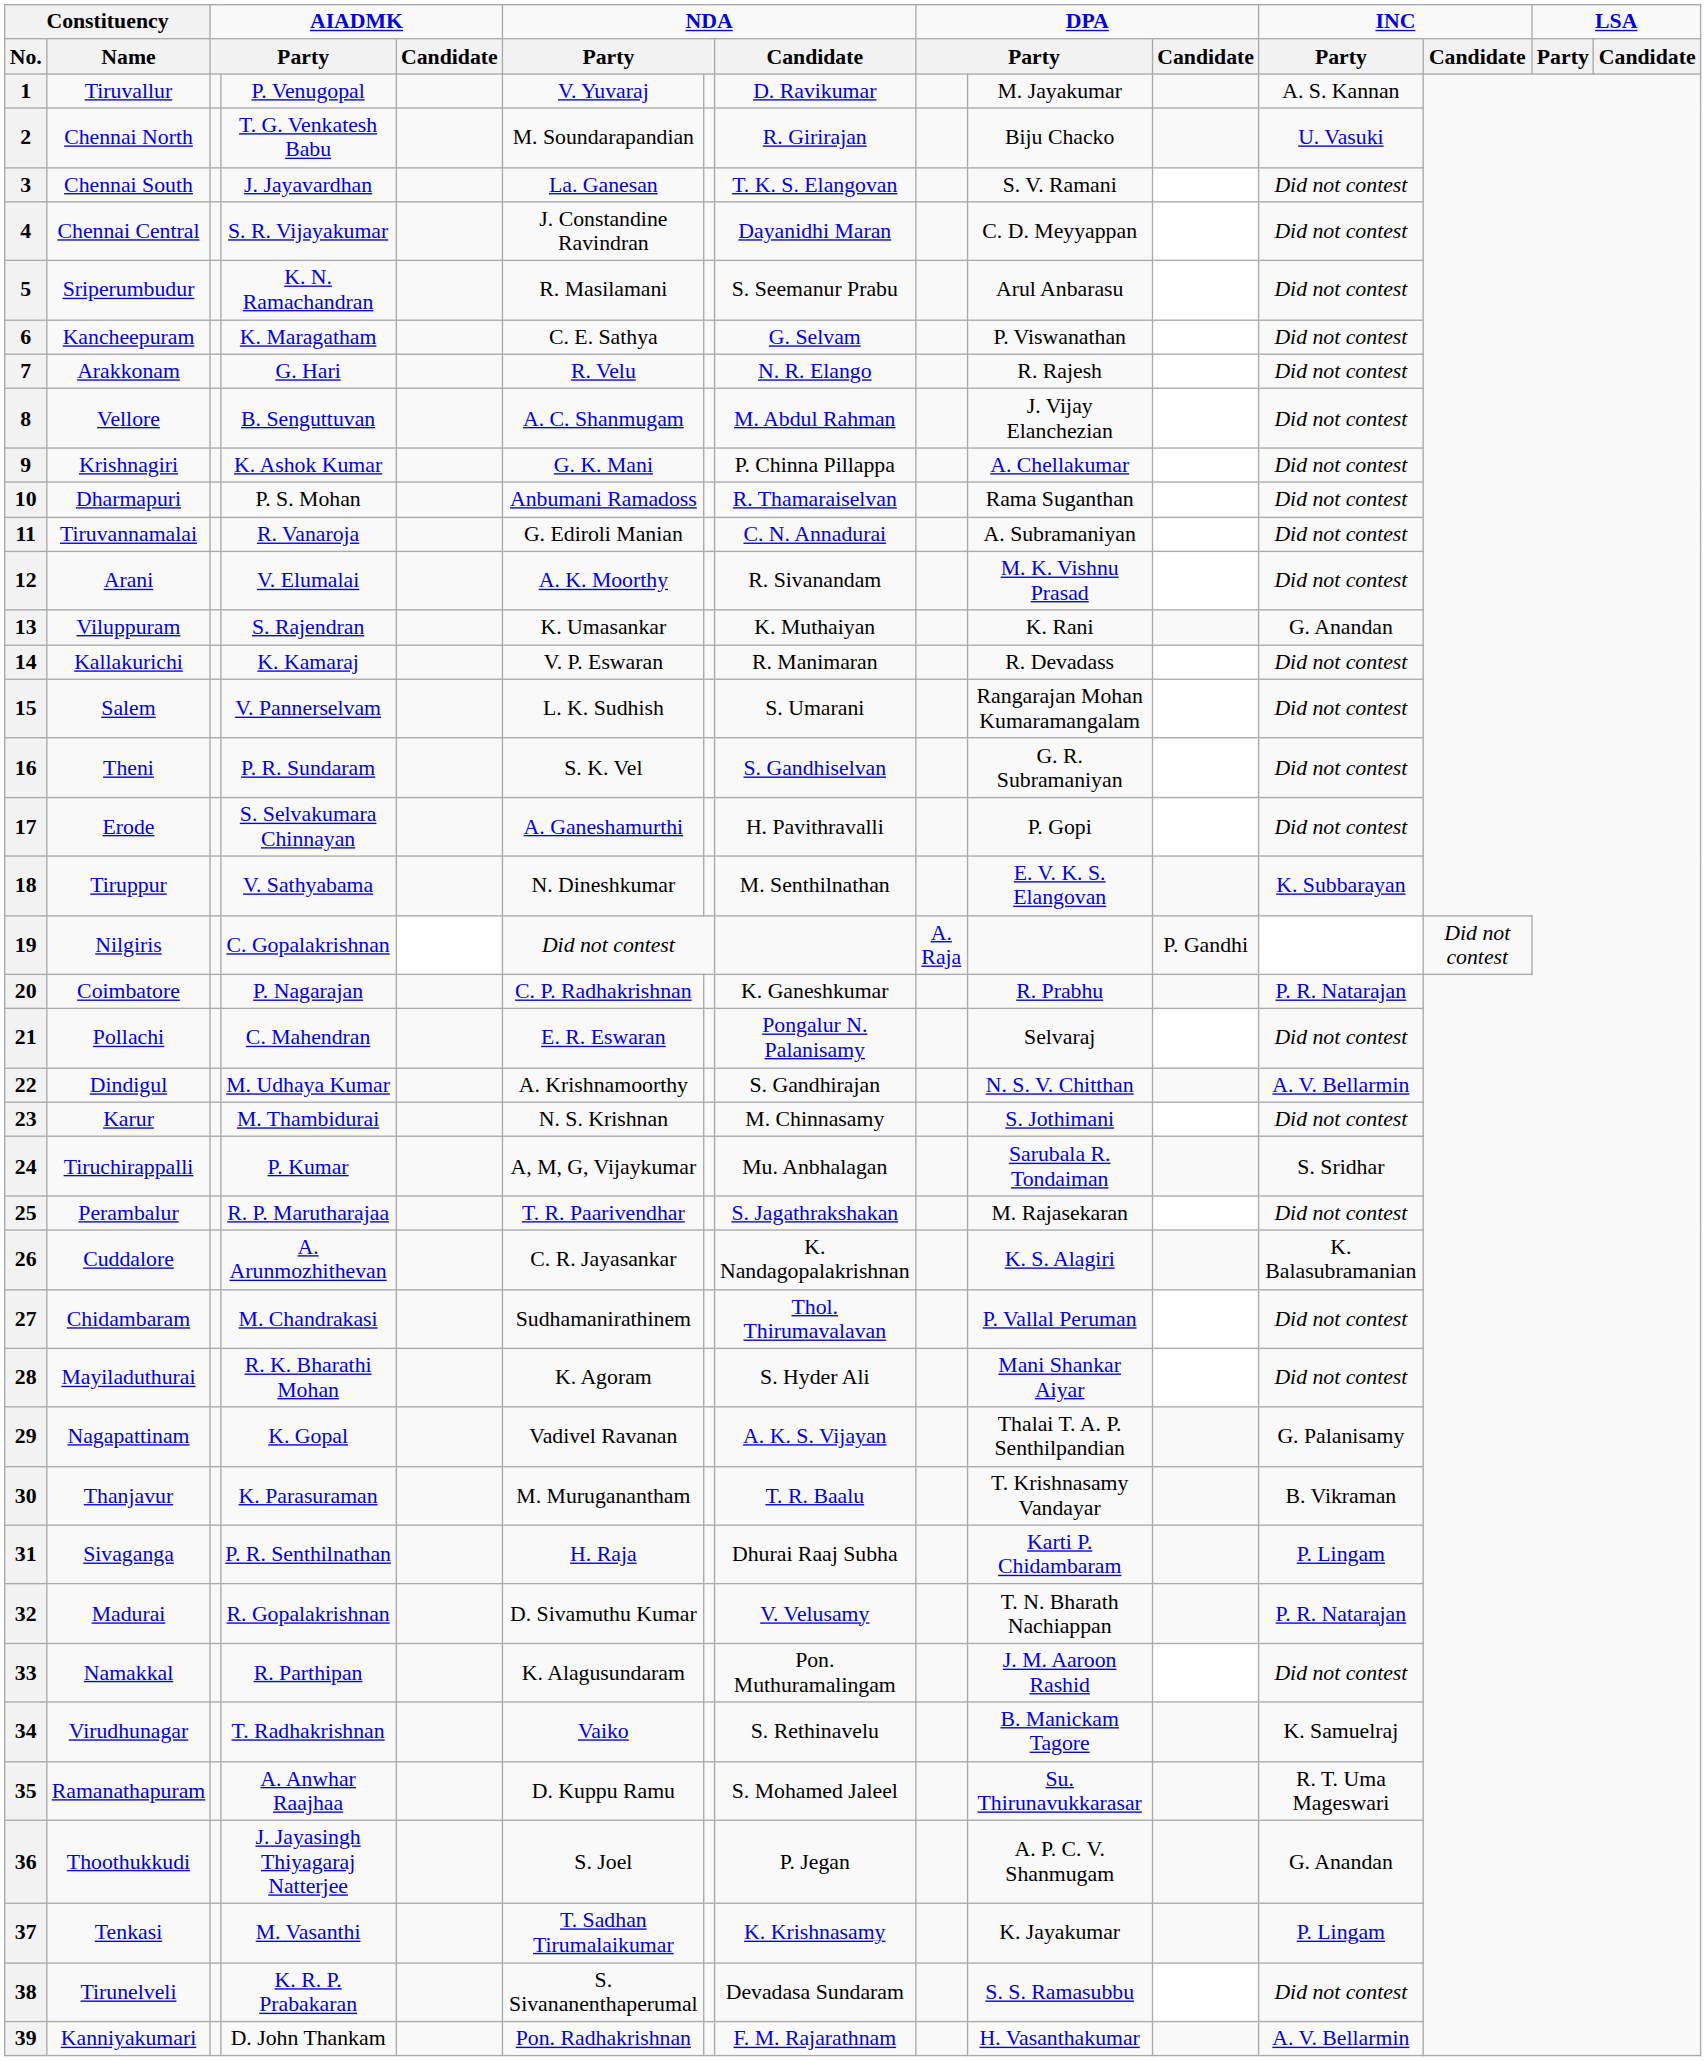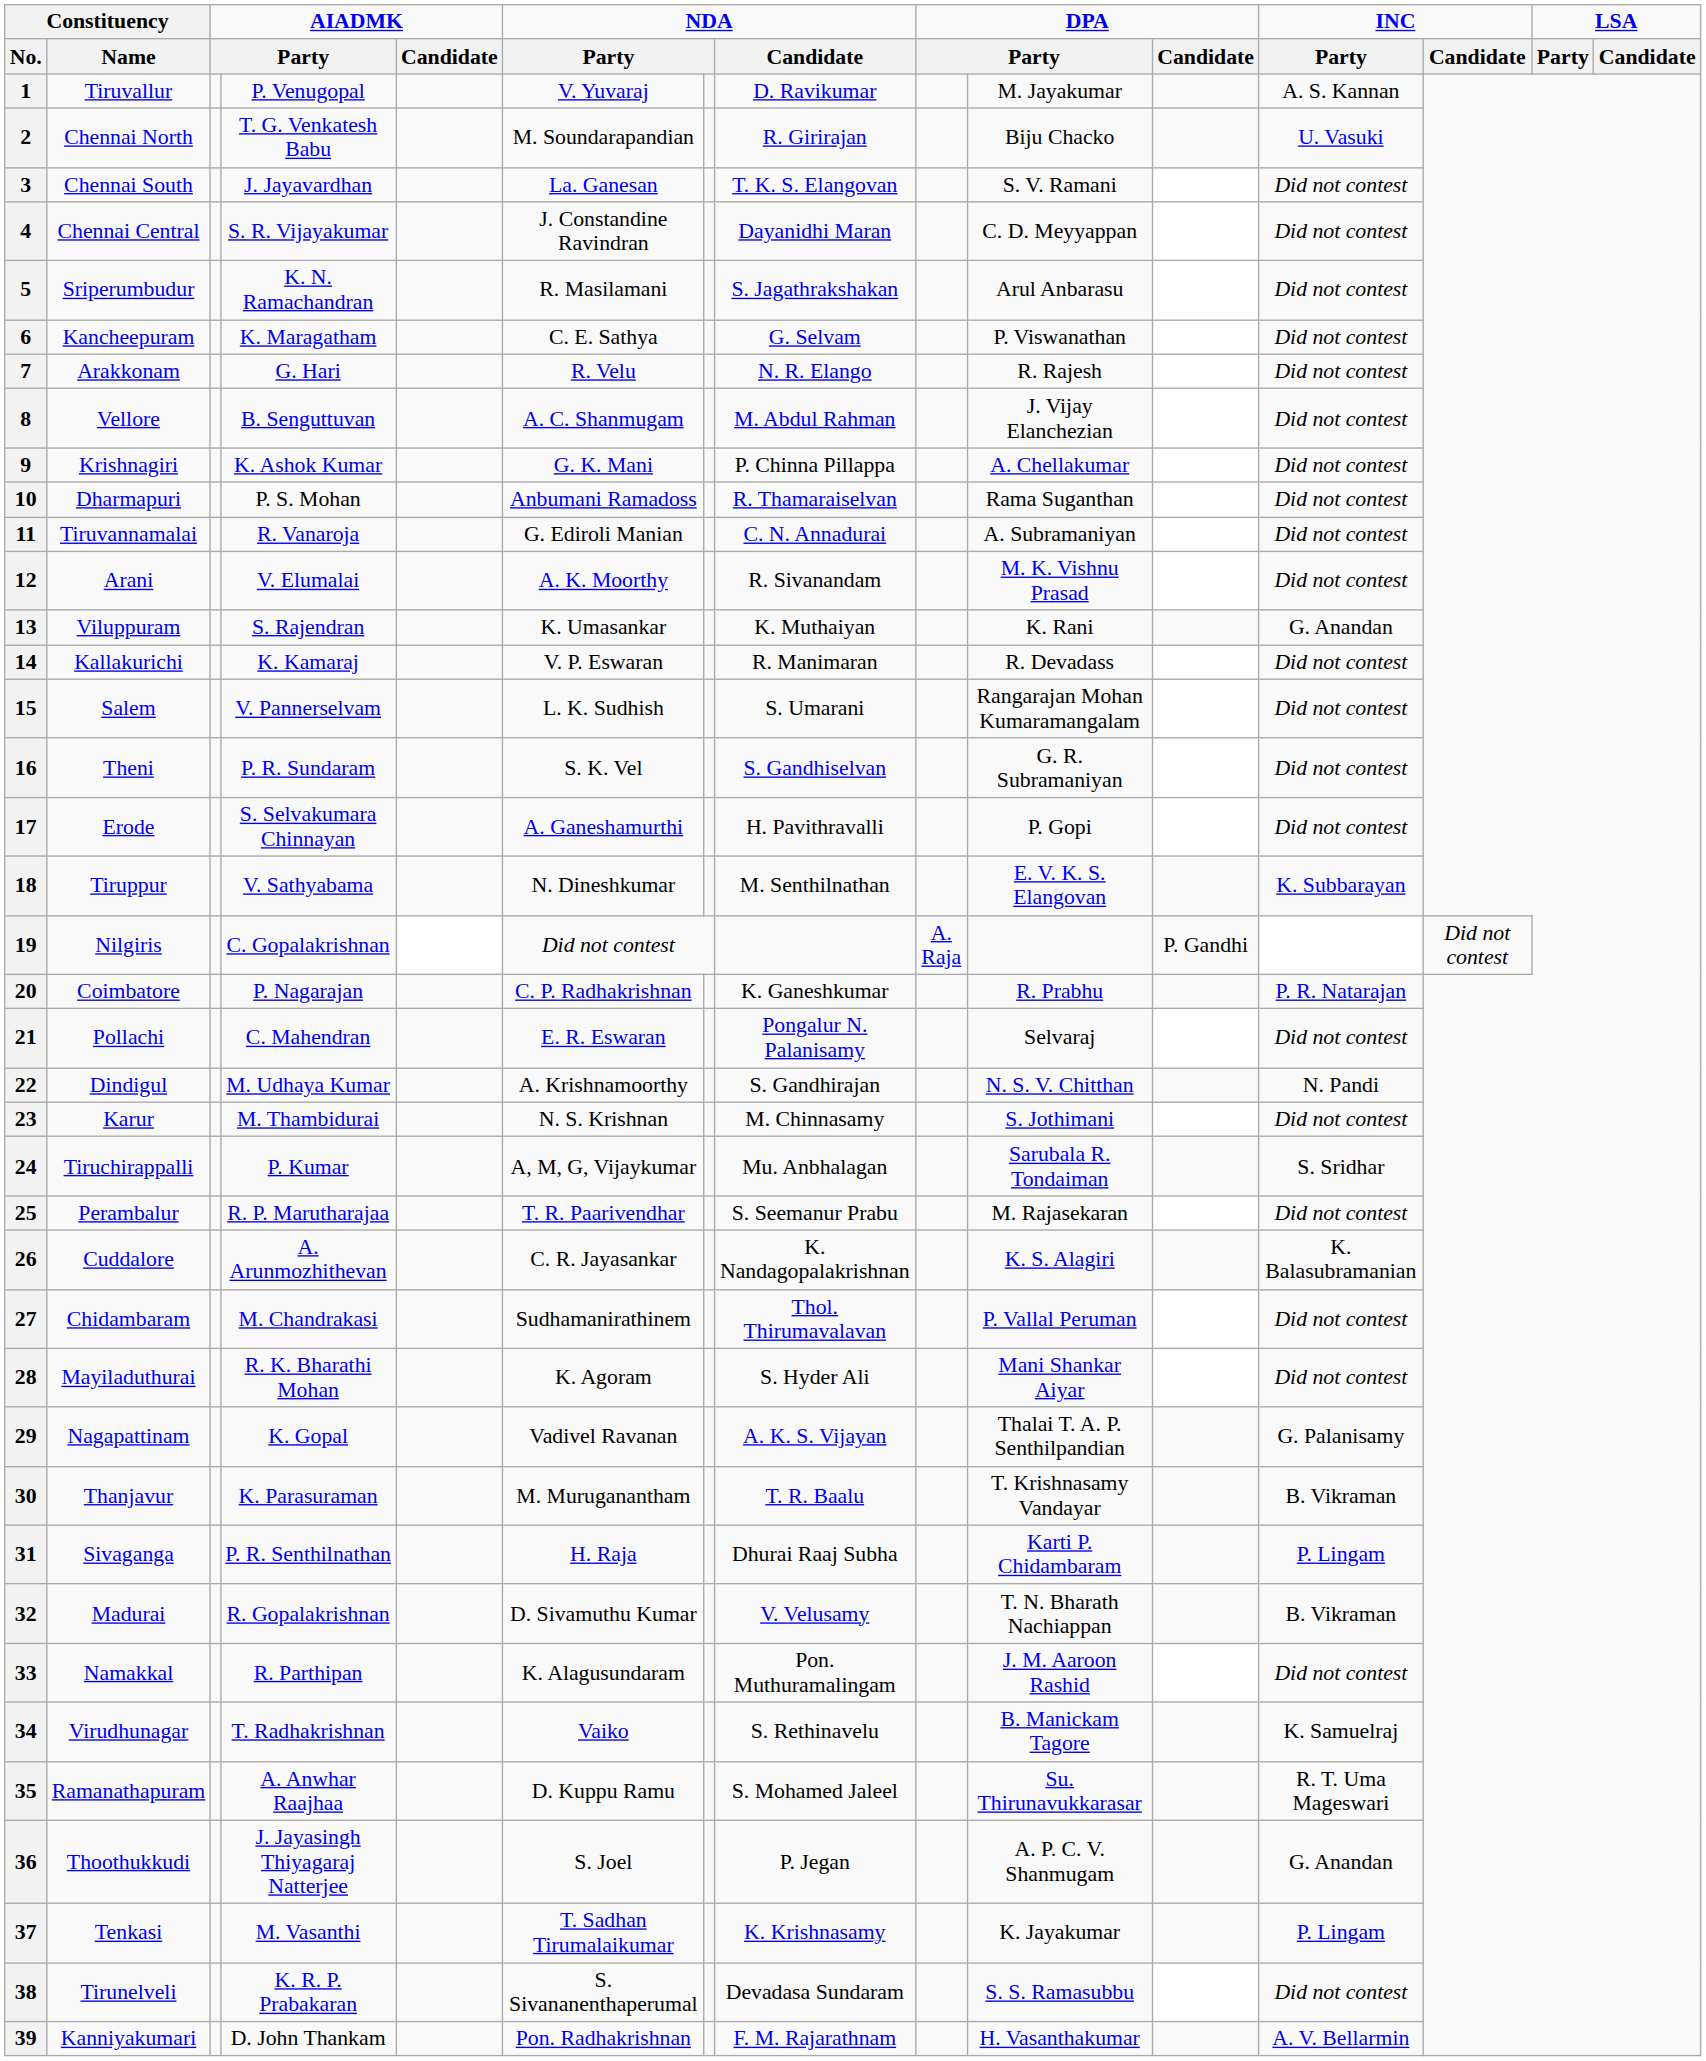(815, 290) S. Seemanur Prabu -> (815, 290) S. Jagathrakshakan
(1341, 1084) A. V. Bellarmin -> (1341, 1084) N. Pandi
(815, 1212) S. Jagathrakshakan -> (815, 1212) S. Seemanur Prabu
(1341, 1613) P. R. Natarajan -> (1341, 1613) B. Vikraman
